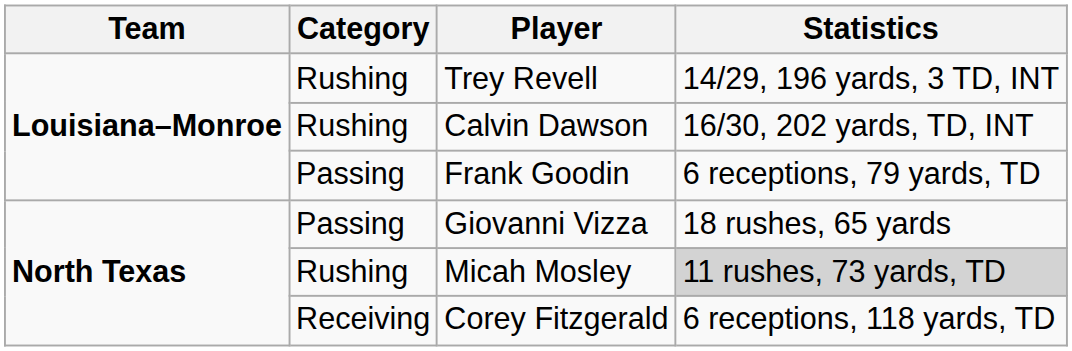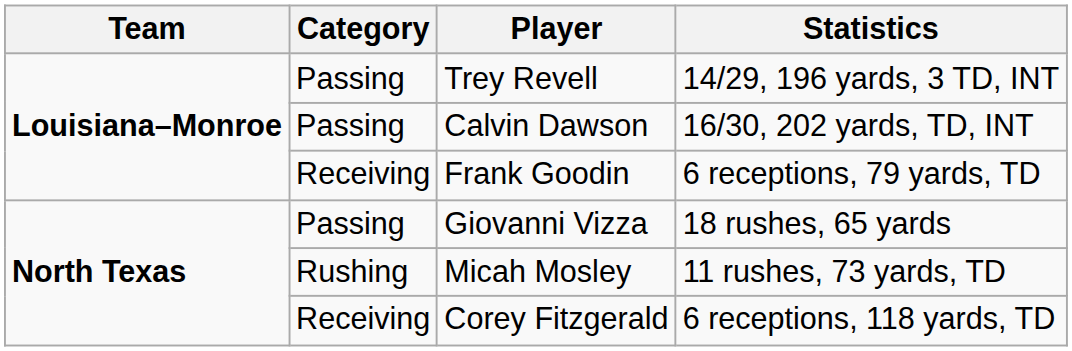(352, 77) Rushing -> (350, 77) Passing
(352, 126) Rushing -> (350, 126) Passing
(350, 174) Passing -> (363, 174) Receiving
(844, 271) lightgrey background -> (844, 271) no background
